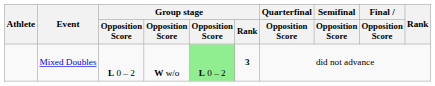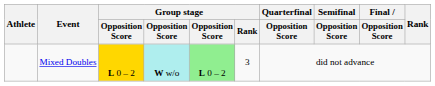(121, 74) no background -> (121, 74) gold background
(167, 74) no background -> (167, 74) paleturquoise background
(247, 63) bold -> (247, 63) normal
